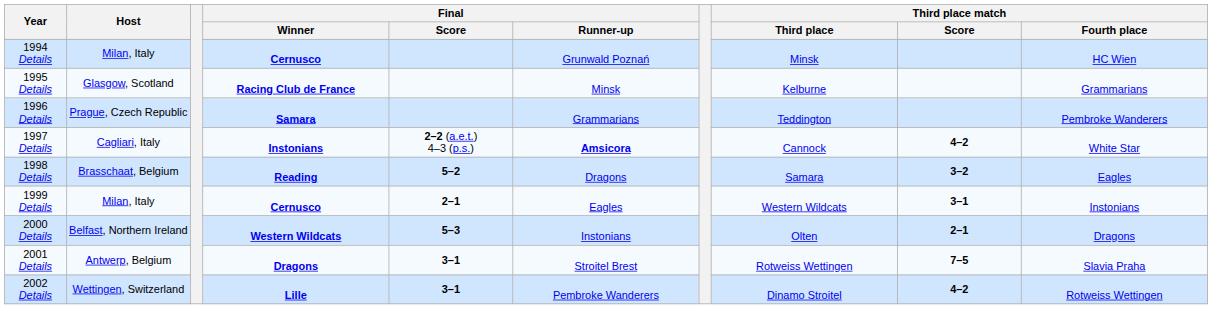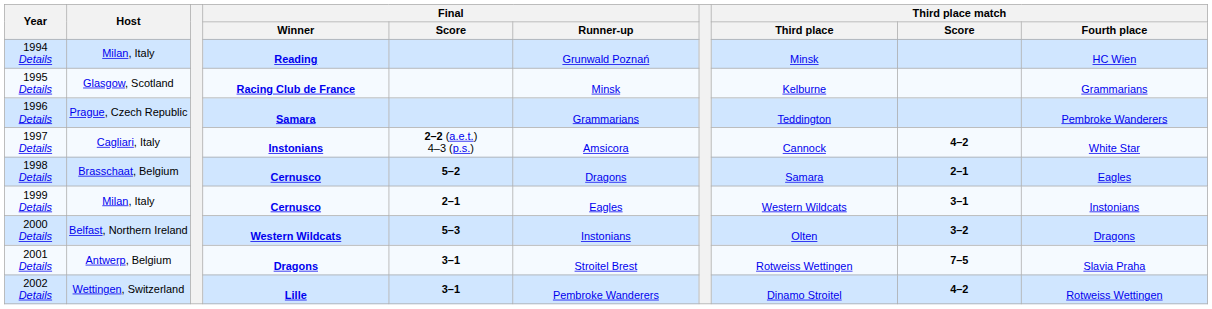(296, 60) Cernusco -> (296, 60) Reading
(606, 149) bold -> (606, 149) normal
(296, 178) Reading -> (296, 178) Cernusco
(959, 172) 3–2 -> (959, 172) 2–1
(959, 231) 2–1 -> (959, 231) 3–2
